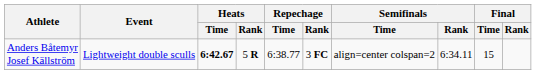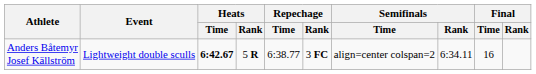(489, 54) 15 -> (489, 54) 16
